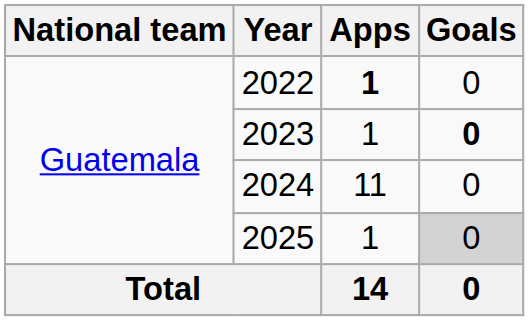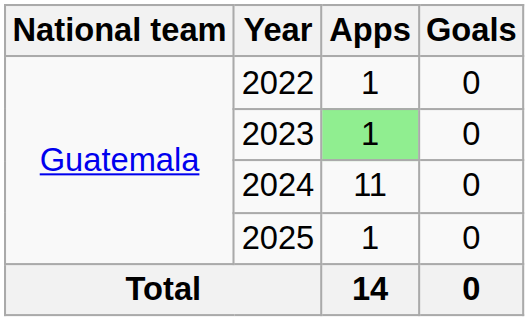(370, 82) bold -> (370, 82) normal
(370, 133) no background -> (370, 133) lightgreen background
(471, 133) bold -> (471, 133) normal
(471, 237) lightgrey background -> (471, 237) no background
